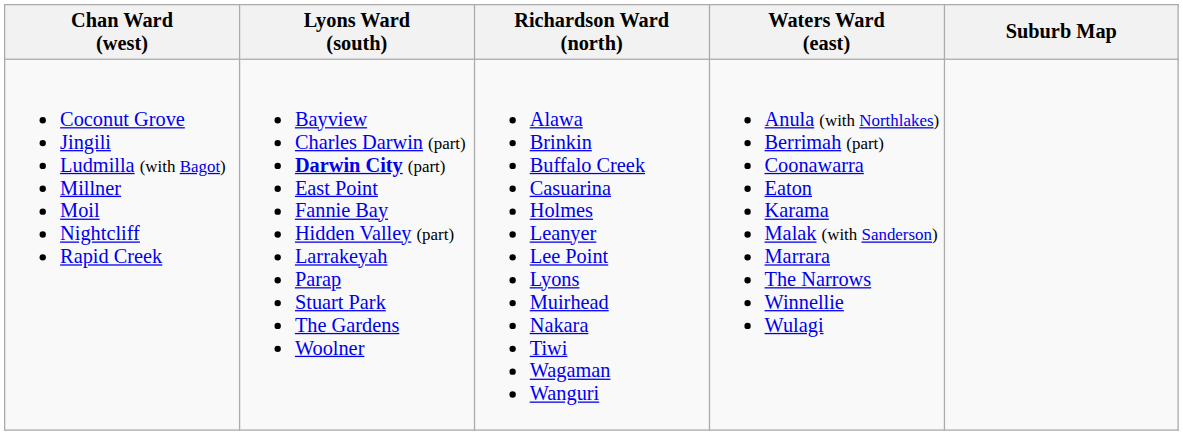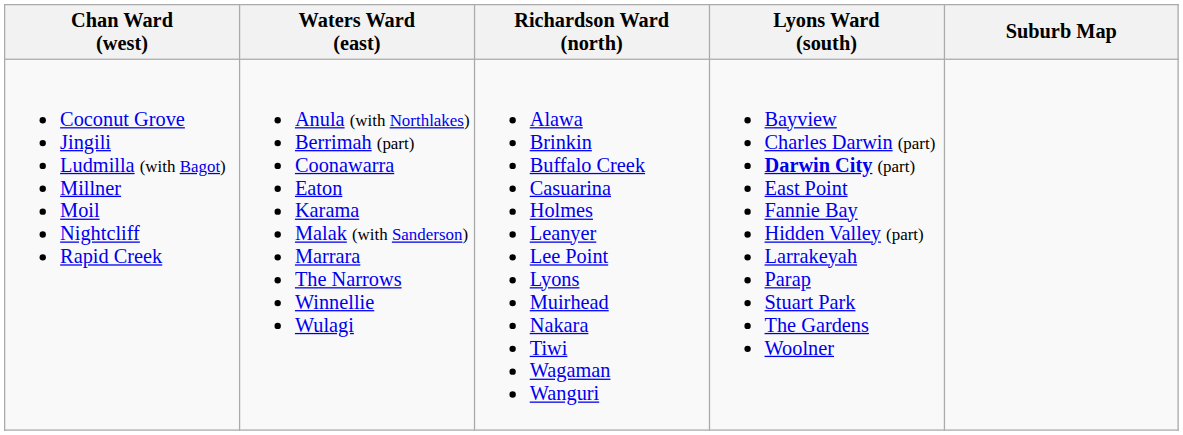columns swapped: (357, 32) <-> (826, 32)
